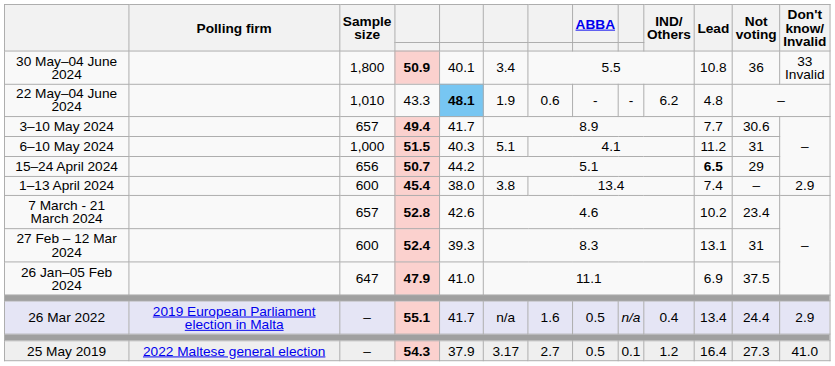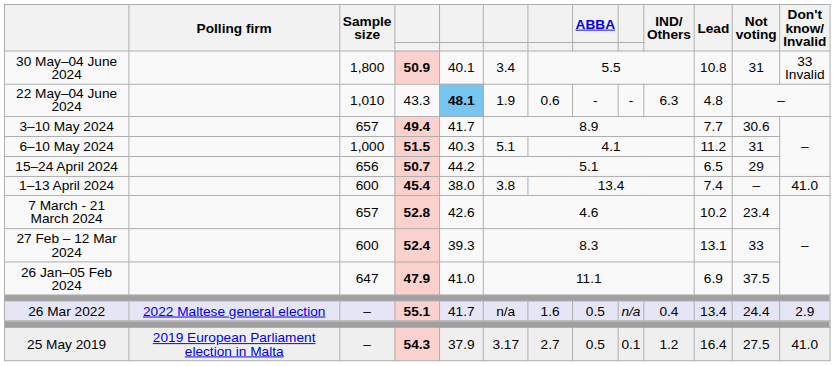(756, 68) 36 -> (756, 68) 31
(669, 101) 6.2 -> (669, 101) 6.3
(713, 166) bold -> (713, 166) normal
(805, 186) 2.9 -> (805, 186) 41.0
(756, 246) 31 -> (756, 246) 33
(234, 318) 2019 European Parliament election in Malta -> (234, 311) 2022 Maltese general election
(234, 351) 2022 Maltese general election -> (234, 344) 2019 European Parliament election in Malta
(756, 351) 27.3 -> (756, 344) 27.5
